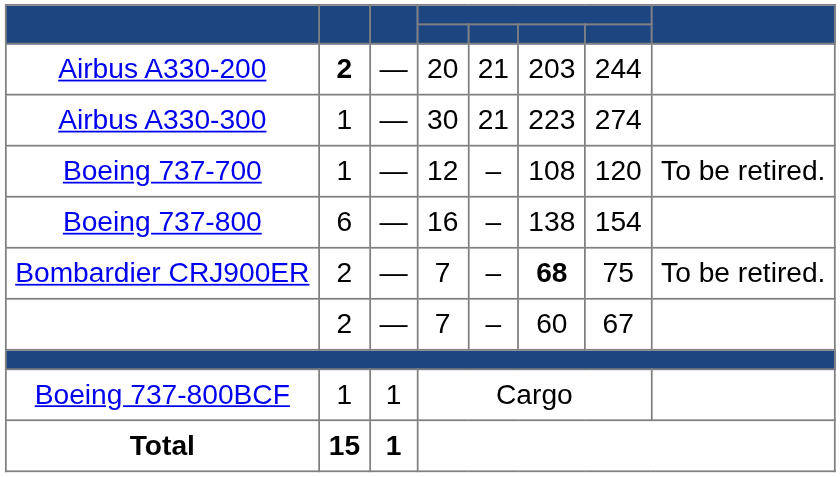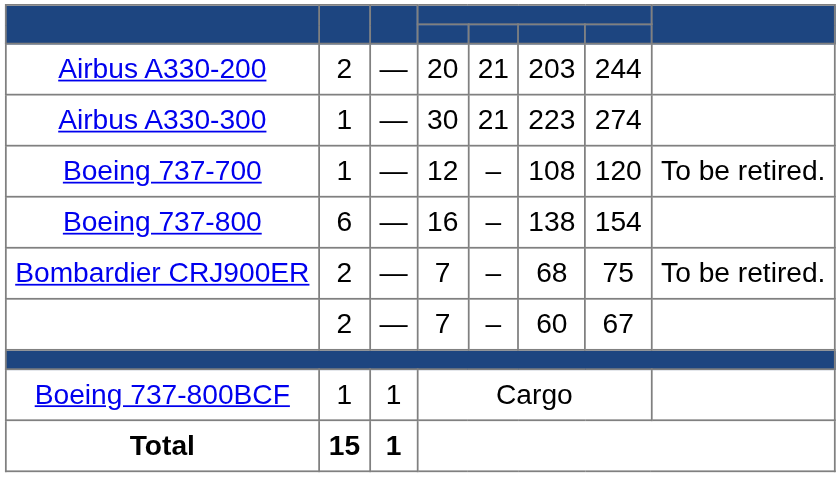(344, 68) bold -> (344, 68) normal
(552, 272) bold -> (552, 272) normal
